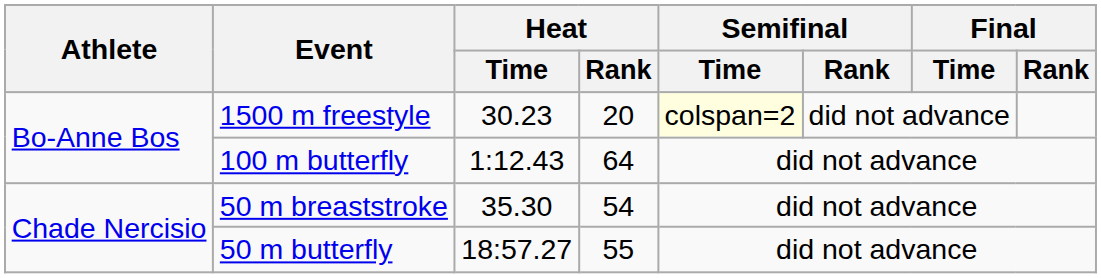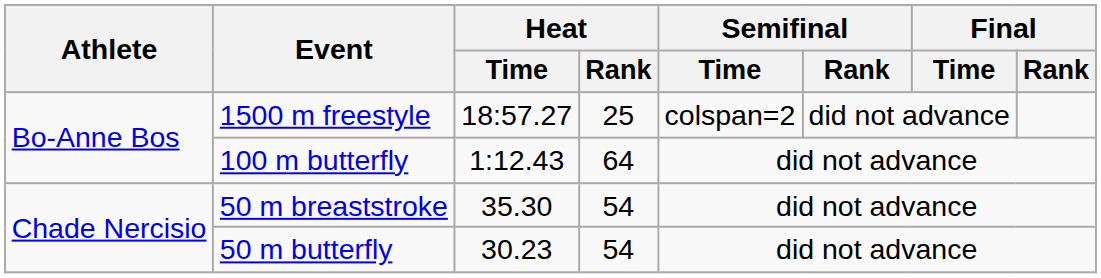(517, 115) 30.23 -> (517, 115) 18:57.27
(618, 115) 20 -> (618, 115) 25
(730, 115) lightyellow background -> (730, 115) no background
(517, 251) 18:57.27 -> (517, 251) 30.23
(618, 251) 55 -> (618, 251) 54
